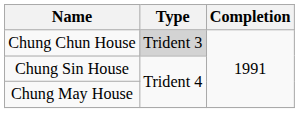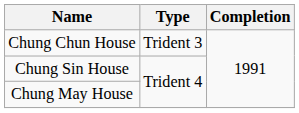(173, 42) lightgrey background -> (173, 42) no background
